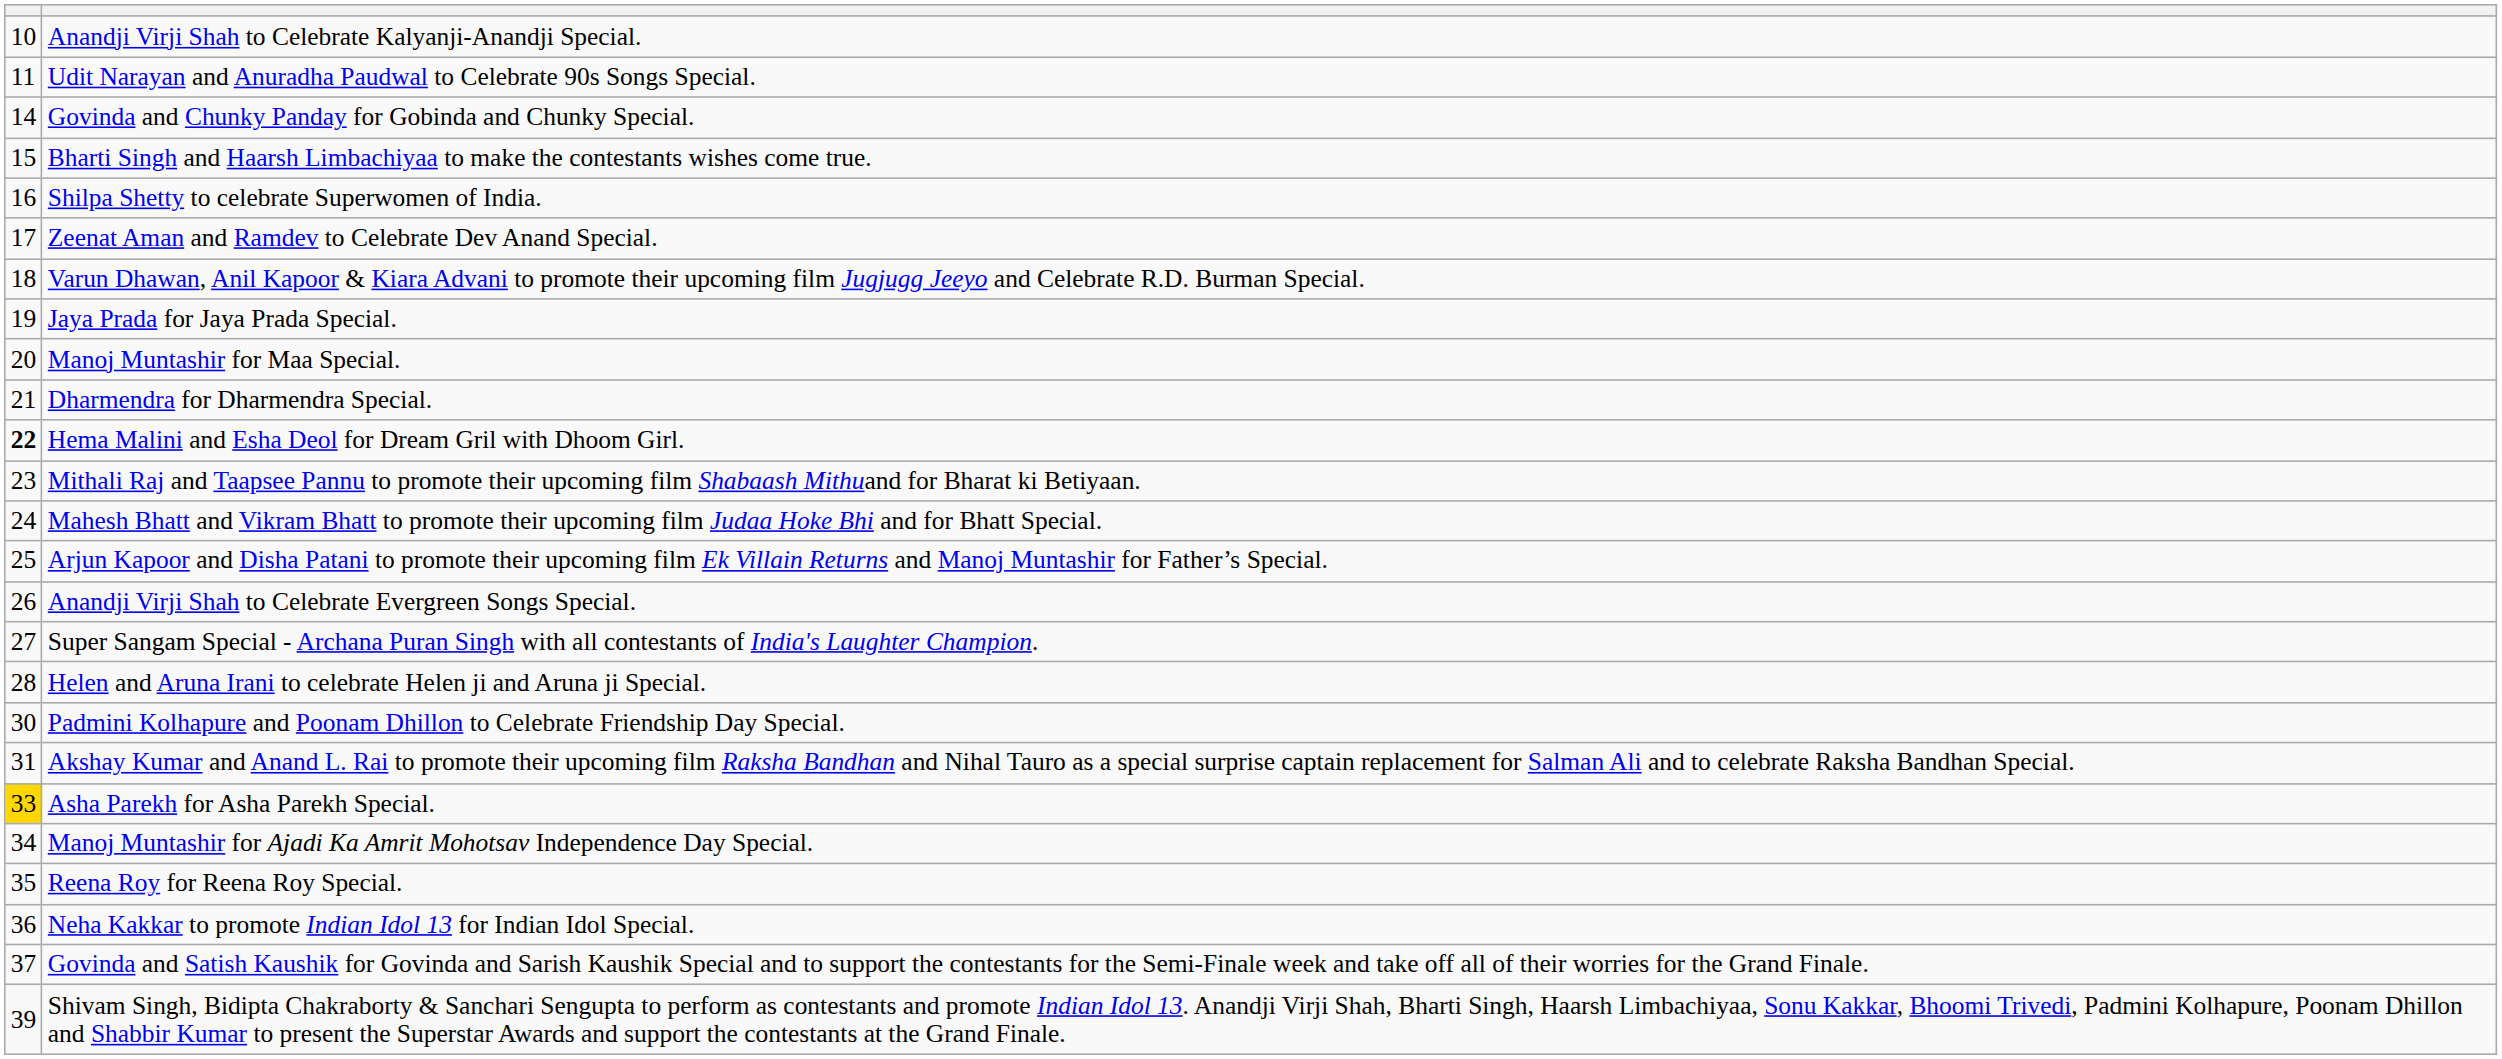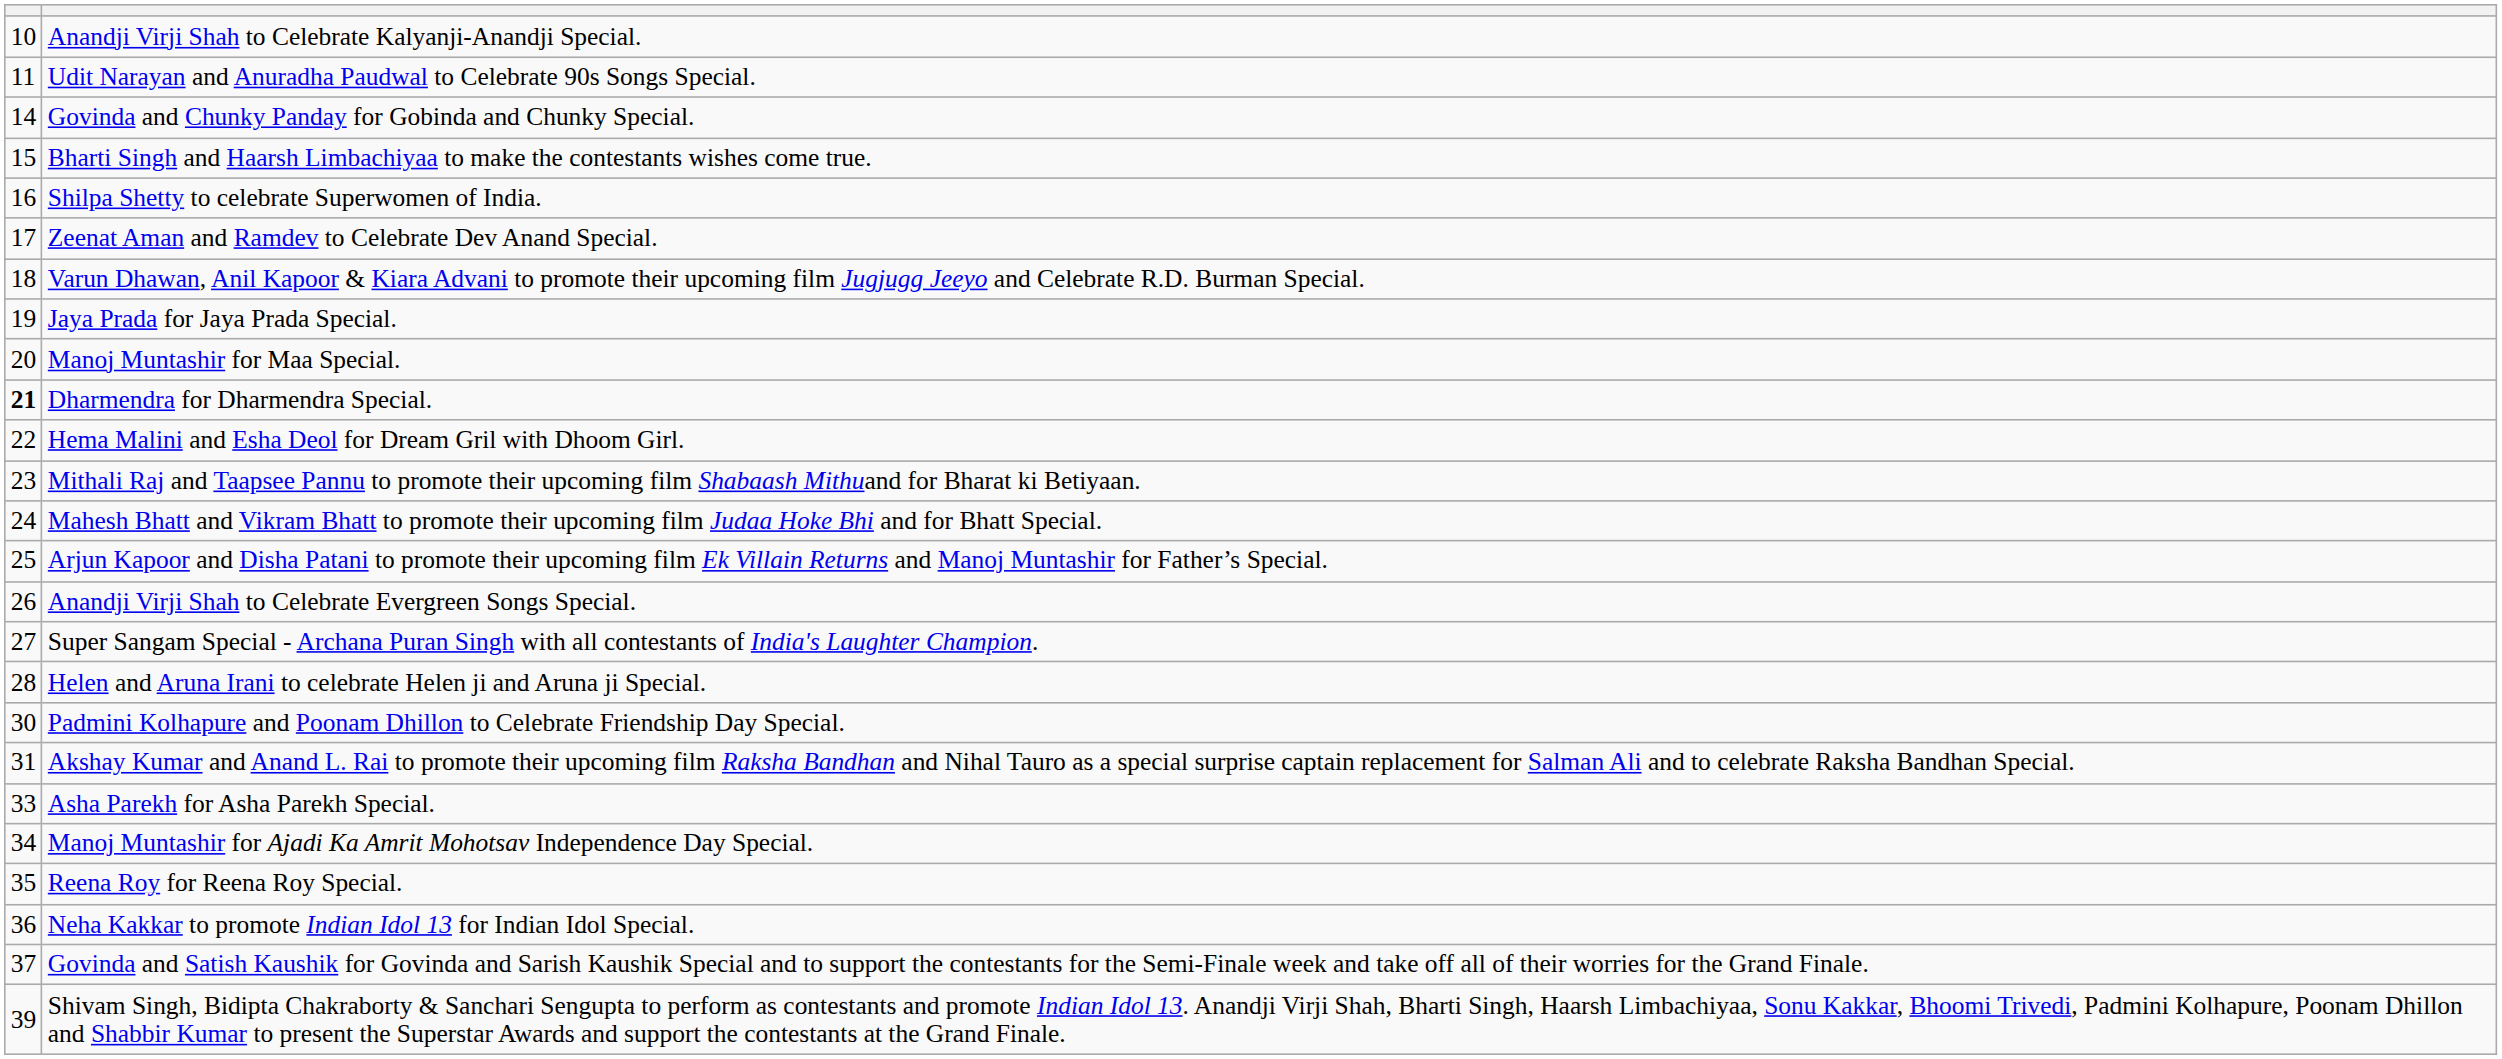(23, 399) normal -> (23, 399) bold
(23, 439) bold -> (23, 439) normal
(23, 802) gold background -> (23, 802) no background
